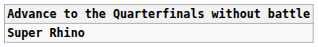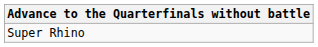(46, 33) bold -> (46, 33) normal
